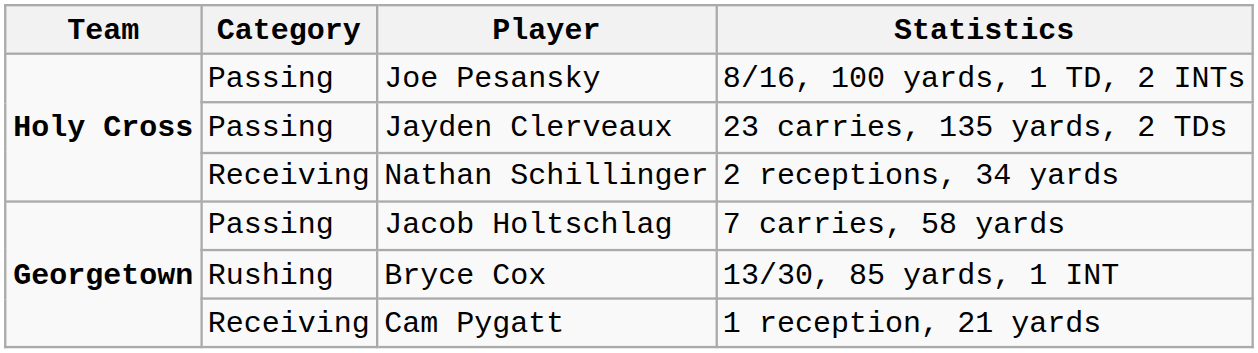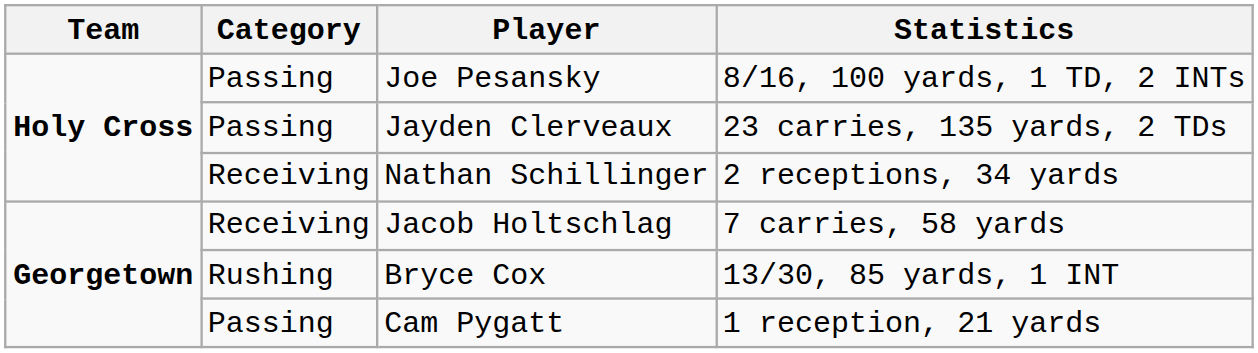(271, 225) Passing -> (289, 225) Receiving
(289, 323) Receiving -> (271, 323) Passing
